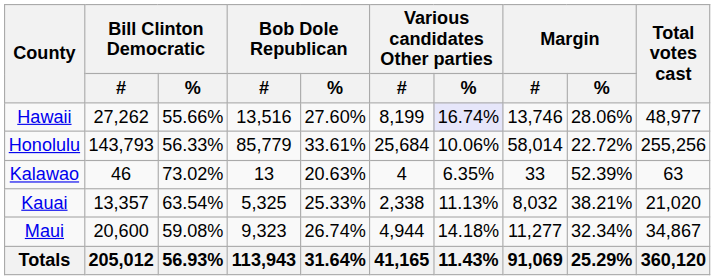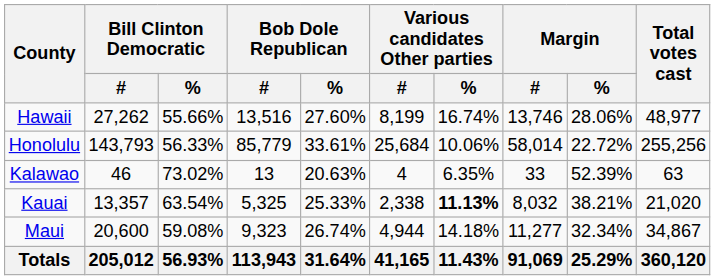(468, 116) lavender background -> (468, 116) no background
(468, 202) normal -> (468, 202) bold
